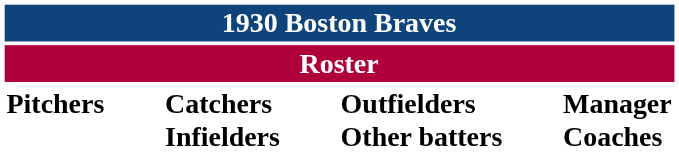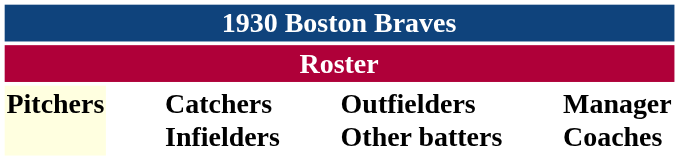(55, 103) no background -> (55, 103) lightyellow background
